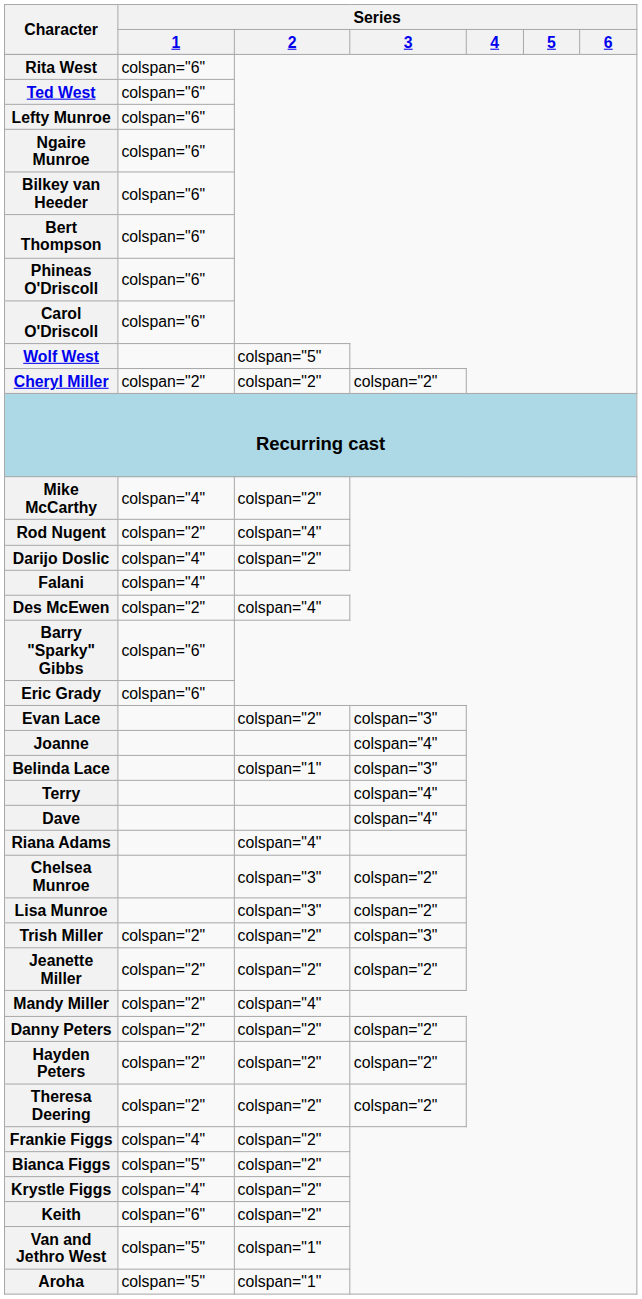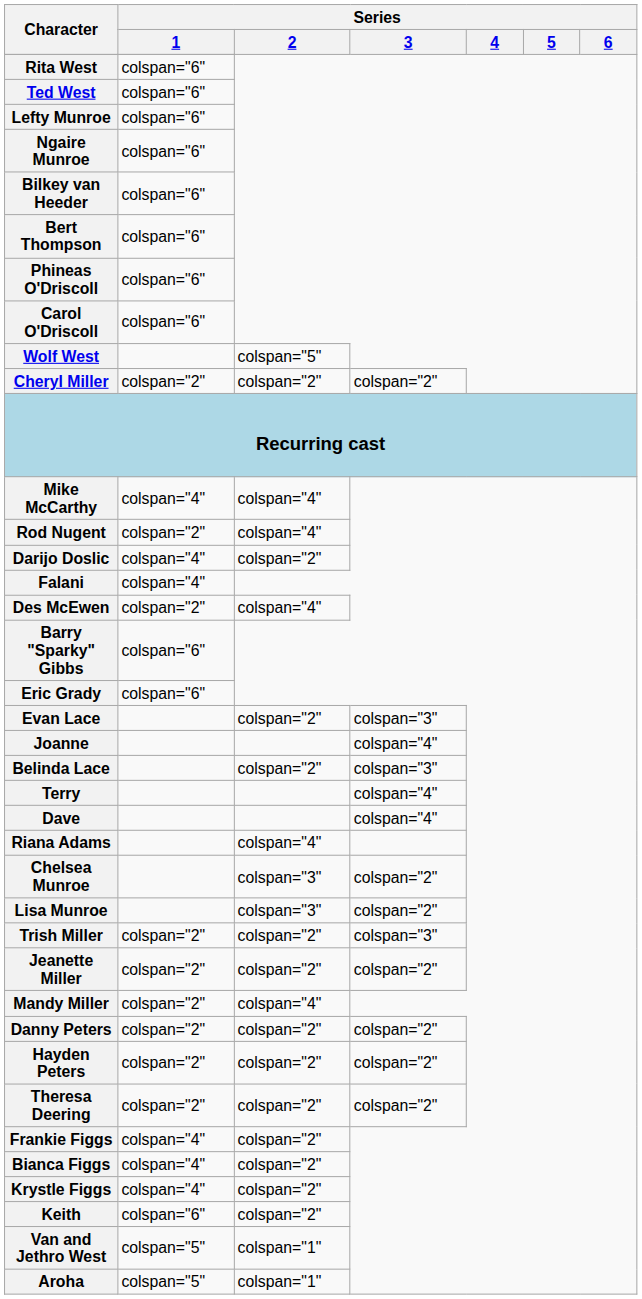(279, 499) colspan="2" -> (279, 499) colspan="4"
(279, 768) colspan="1" -> (279, 768) colspan="2"
(163, 1164) colspan="5" -> (163, 1164) colspan="4"
